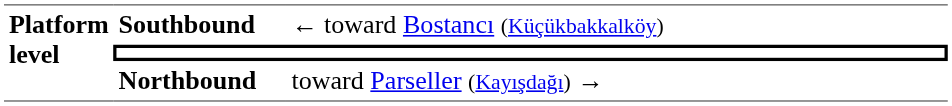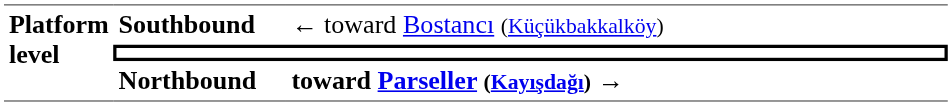(447, 80) normal -> (458, 80) bold
